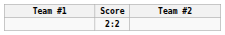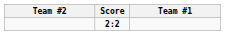columns swapped: (50, 11) <-> (175, 11)
